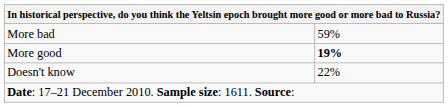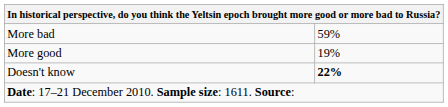(330, 53) bold -> (329, 53) normal
(329, 72) normal -> (330, 72) bold
